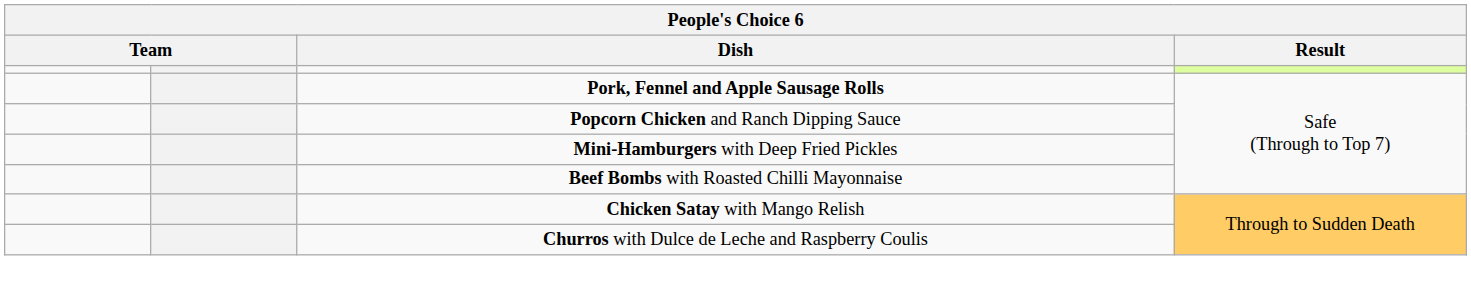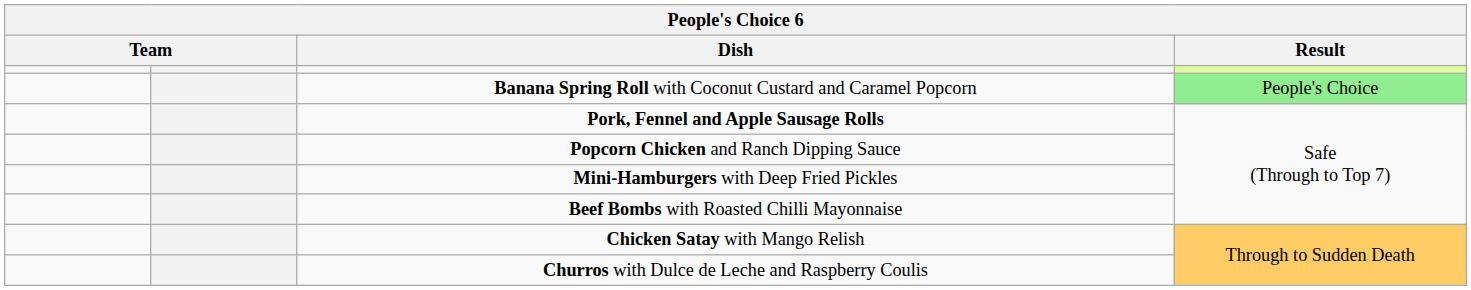+ row: (736, 88)
